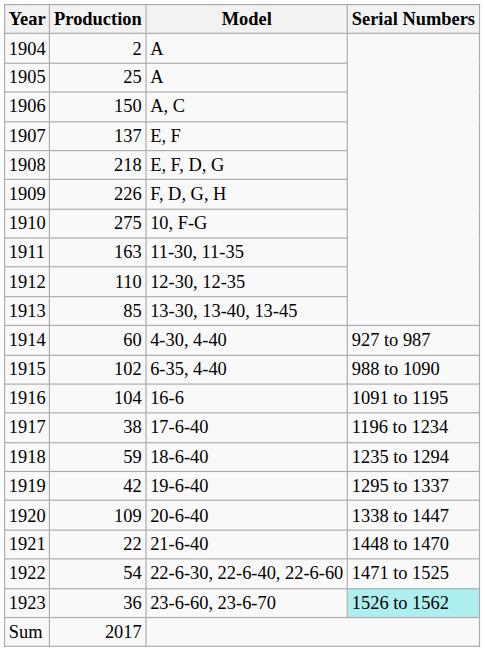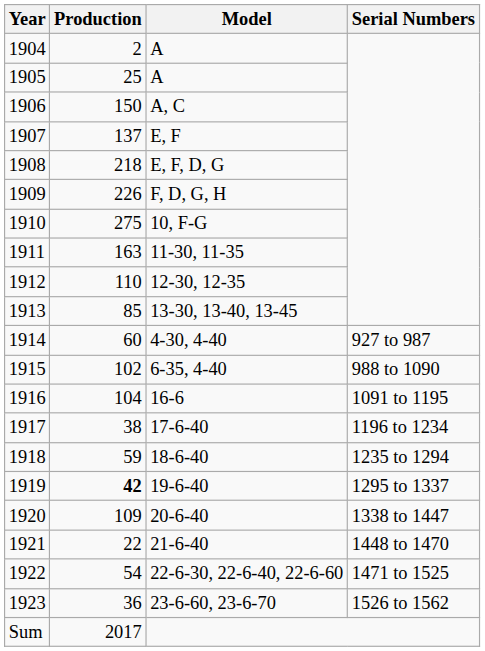(132, 485) normal -> (132, 485) bold
(400, 602) paleturquoise background -> (400, 602) no background
